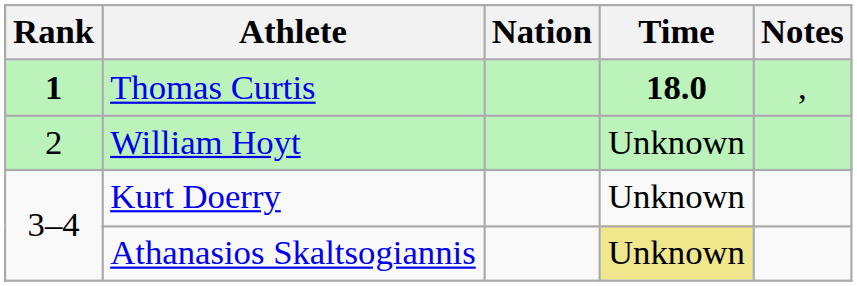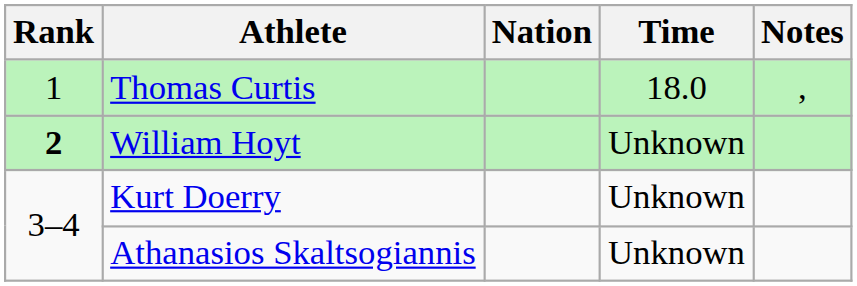(54, 87) bold -> (54, 87) normal
(676, 87) bold -> (676, 87) normal
(54, 142) normal -> (54, 142) bold
(676, 252) khaki background -> (676, 252) no background
